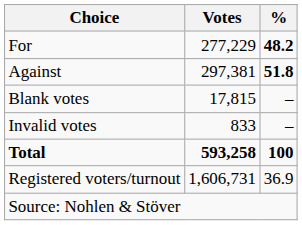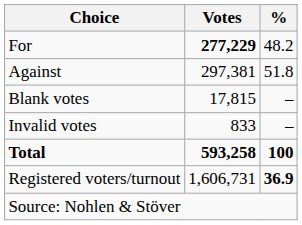(228, 44) normal -> (228, 44) bold
(279, 44) bold -> (279, 44) normal
(279, 71) bold -> (279, 71) normal
(279, 179) normal -> (279, 179) bold
